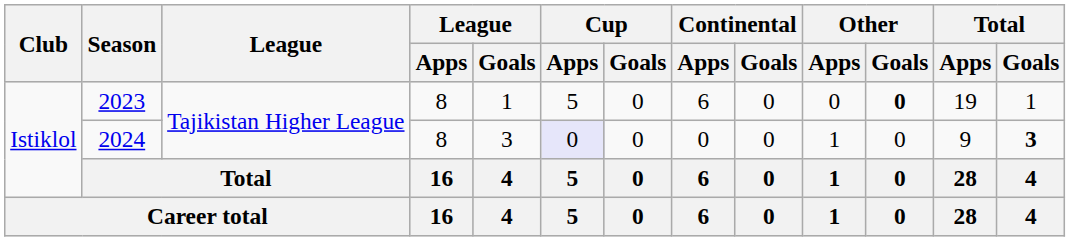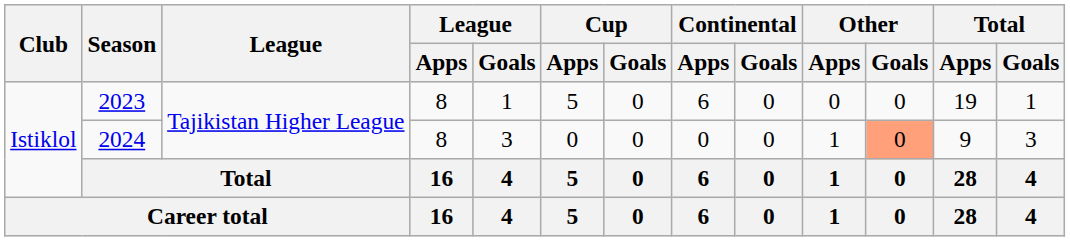(900, 101) bold -> (900, 101) normal
(572, 139) lavender background -> (572, 139) no background
(900, 139) no background -> (900, 139) lightsalmon background
(1031, 139) bold -> (1031, 139) normal
